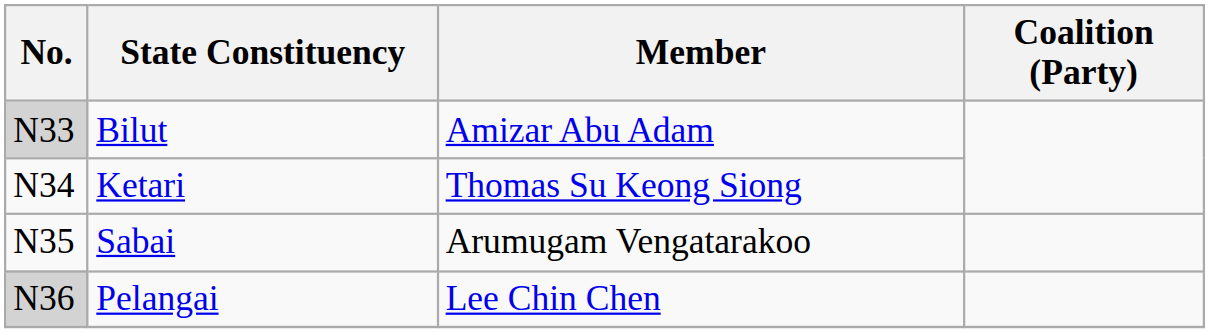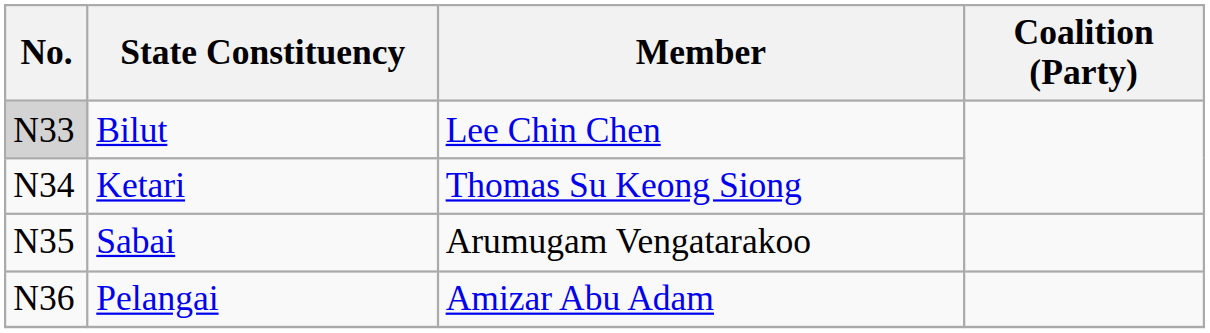(580, 128) Amizar Abu Adam -> (553, 128) Lee Chin Chen
(44, 297) lightgrey background -> (44, 297) no background
(553, 297) Lee Chin Chen -> (580, 297) Amizar Abu Adam
